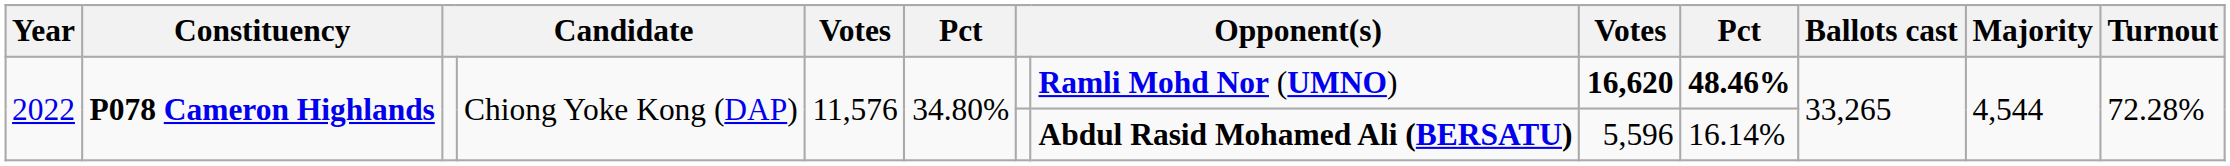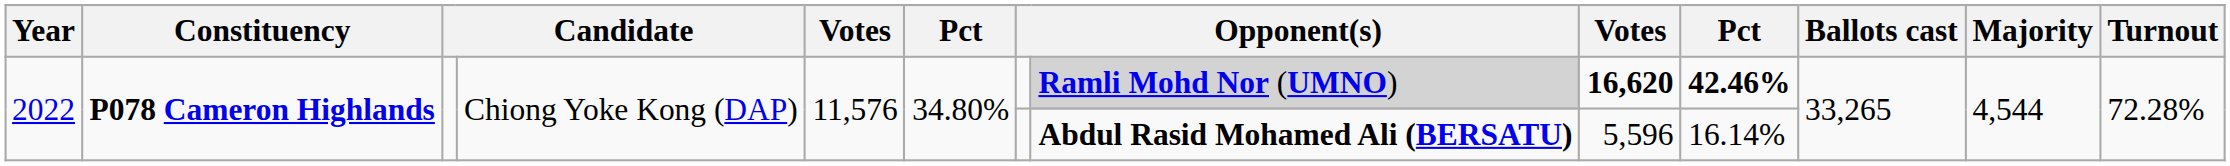(1218, 82) no background -> (1218, 82) lightgrey background
(1739, 82) 48.46% -> (1739, 82) 42.46%
